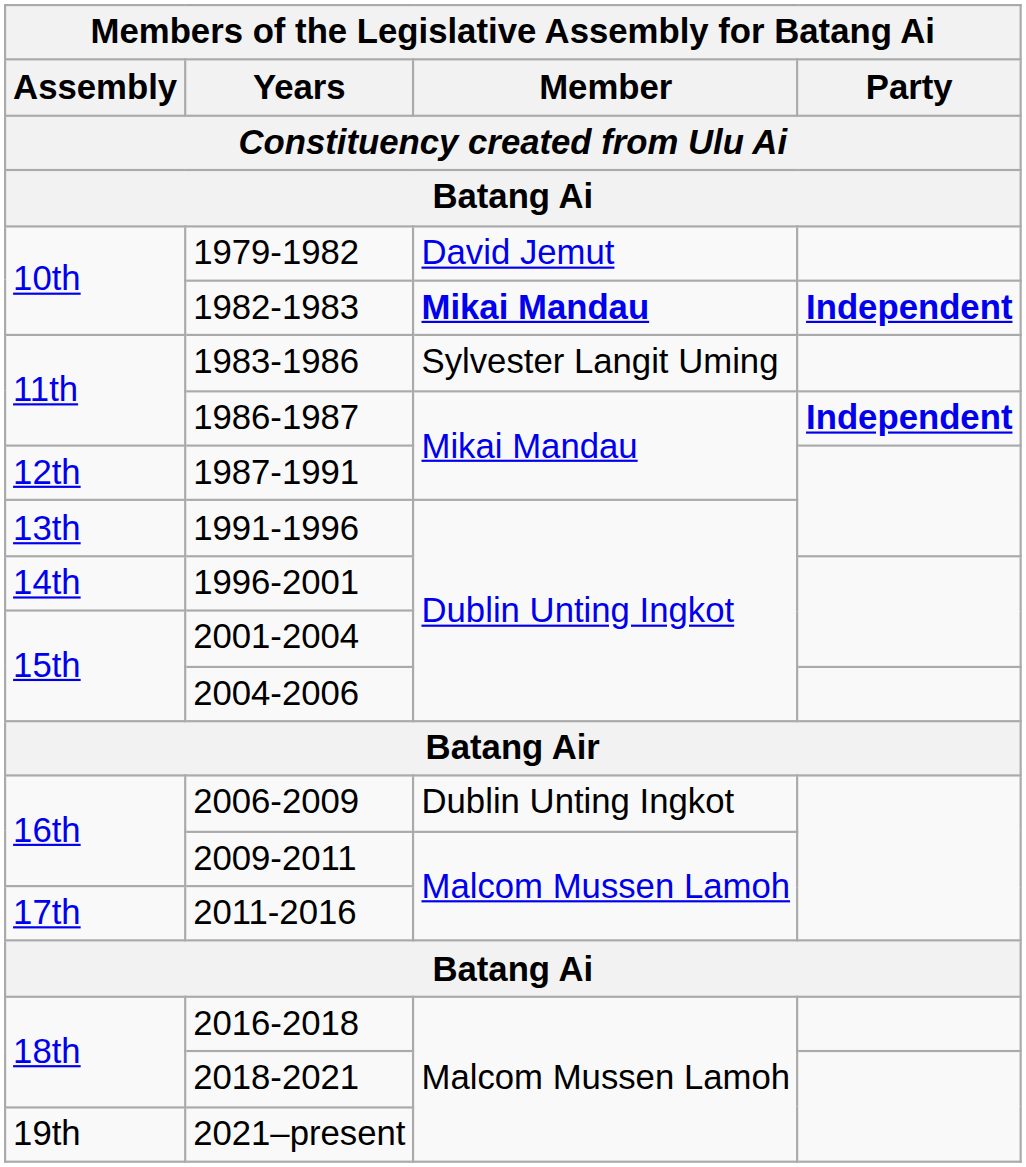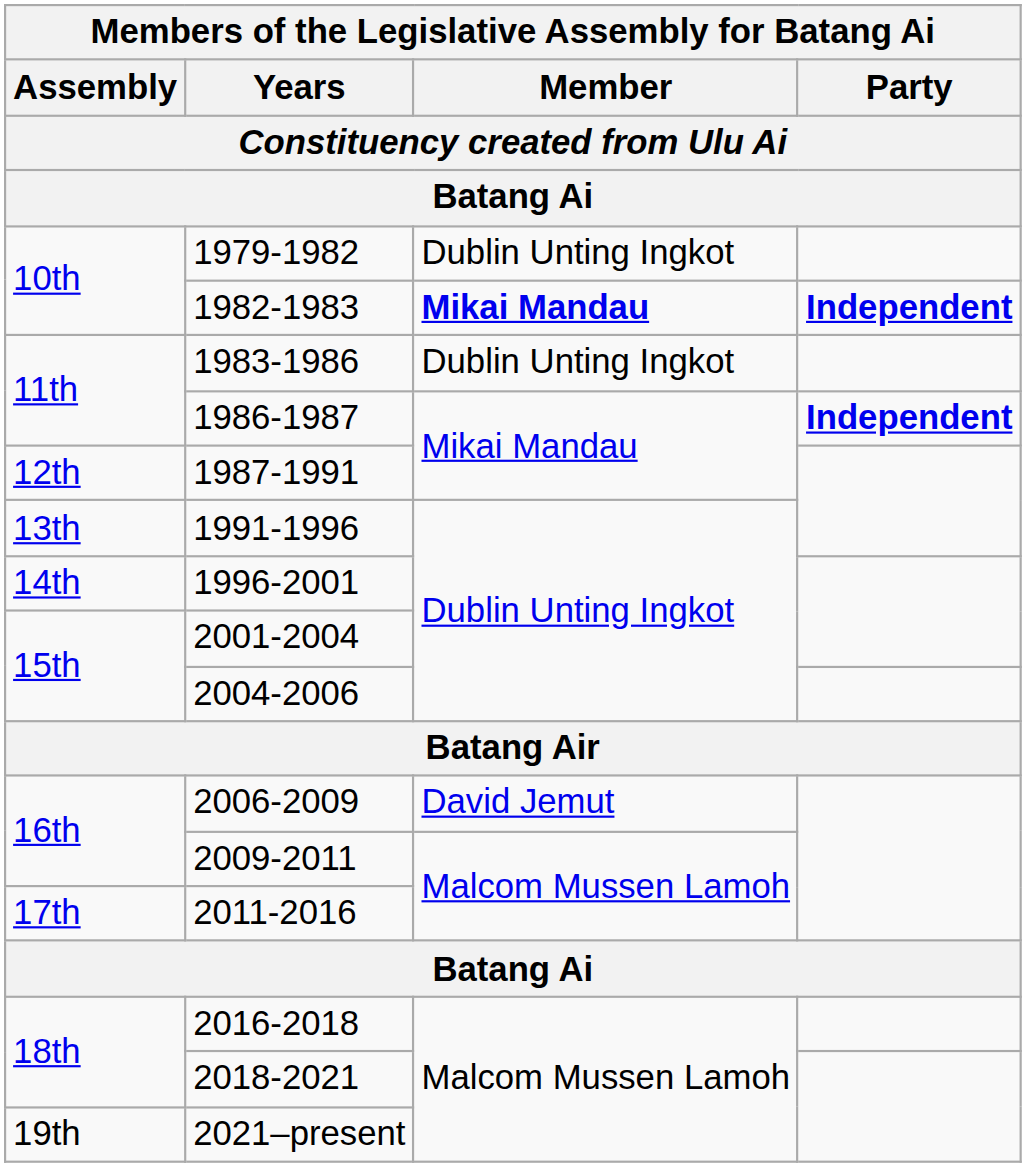(518, 252) David Jemut -> (578, 252) Dublin Unting Ingkot
(600, 362) Sylvester Langit Uming -> (578, 362) Dublin Unting Ingkot
(578, 802) Dublin Unting Ingkot -> (518, 802) David Jemut
